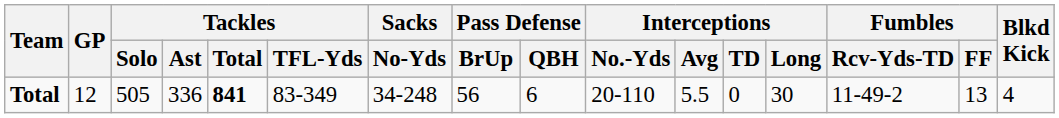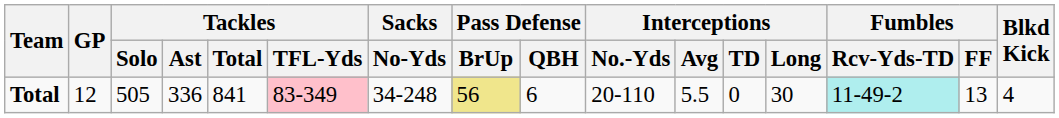(230, 94) bold -> (230, 94) normal
(305, 94) no background -> (305, 94) pink background
(468, 94) no background -> (468, 94) khaki background
(867, 94) no background -> (867, 94) paleturquoise background
